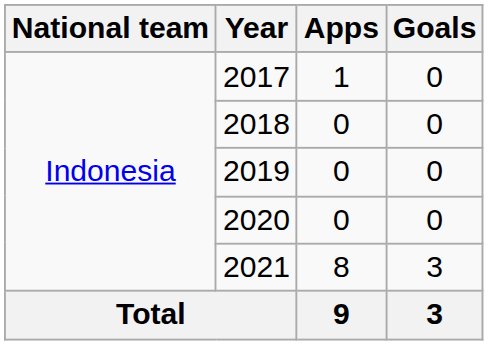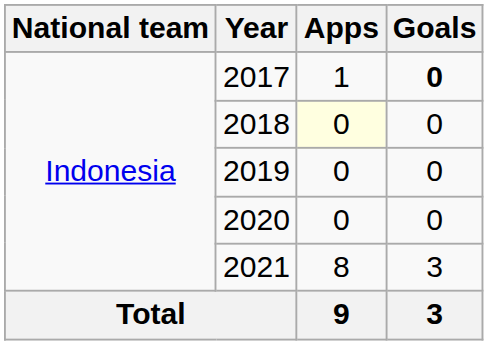(435, 76) normal -> (435, 76) bold
(341, 123) no background -> (341, 123) lightyellow background
